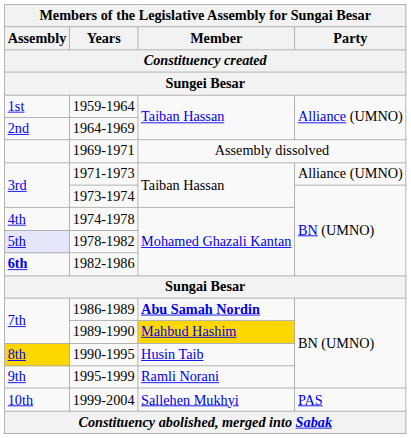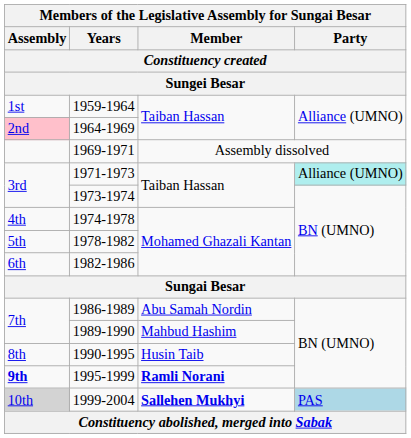(18, 128) no background -> (18, 128) pink background
(350, 173) no background -> (350, 173) paleturquoise background
(17, 241) lavender background -> (17, 241) no background
(18, 264) bold -> (17, 264) normal
(200, 309) bold -> (196, 309) normal
(189, 331) gold background -> (189, 331) no background
(17, 354) gold background -> (17, 354) no background
(17, 377) normal -> (18, 377) bold
(180, 377) normal -> (183, 377) bold
(20, 399) no background -> (20, 399) lightgrey background
(190, 399) normal -> (193, 399) bold
(310, 399) no background -> (310, 399) lightblue background
